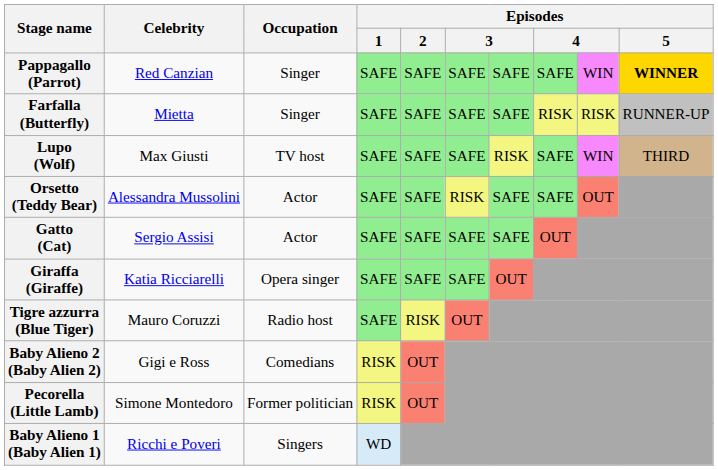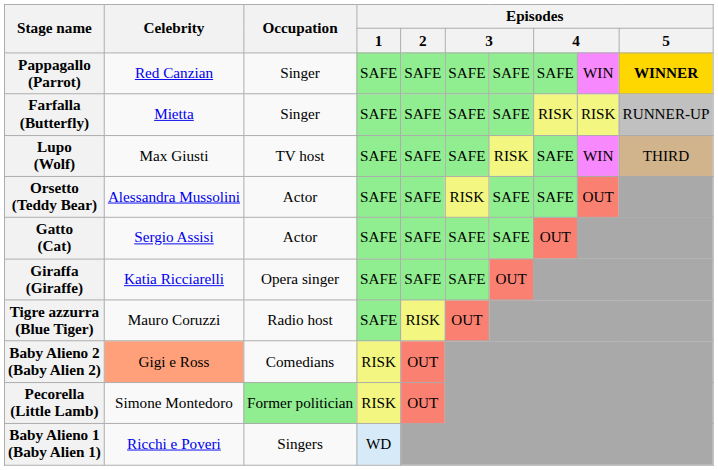(174, 361) no background -> (174, 361) lightsalmon background
(300, 402) no background -> (300, 402) lightgreen background
